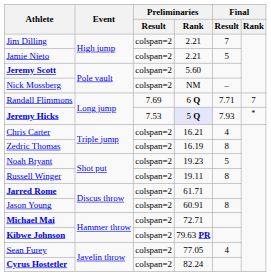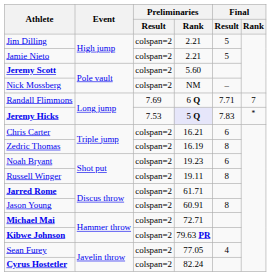(227, 41) 7 -> (227, 41) 5
(227, 116) 7.93 -> (227, 116) 7.83
(227, 132) 4 -> (227, 132) 6
(227, 161) 5 -> (227, 161) 6
